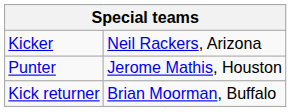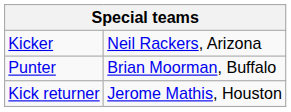(195, 69) Jerome Mathis, Houston -> (192, 69) Brian Moorman, Buffalo
(192, 94) Brian Moorman, Buffalo -> (195, 94) Jerome Mathis, Houston
